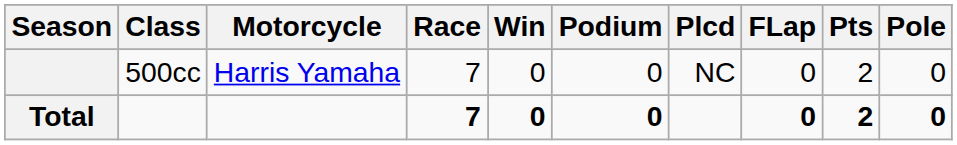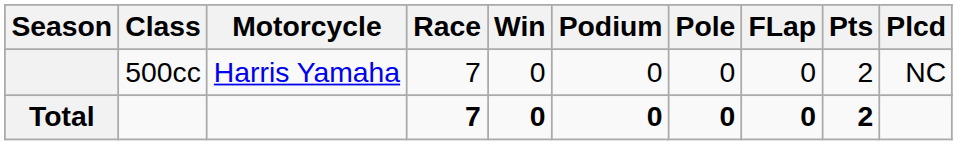columns swapped: (916, 26) <-> (705, 26)
